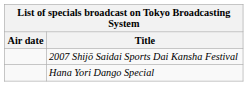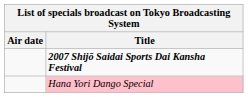(143, 56) normal -> (127, 62) bold
(102, 72) no background -> (101, 84) pink background
